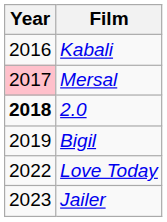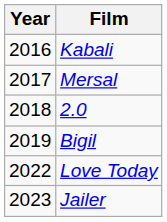(30, 79) pink background -> (30, 79) no background
(30, 110) bold -> (30, 110) normal
